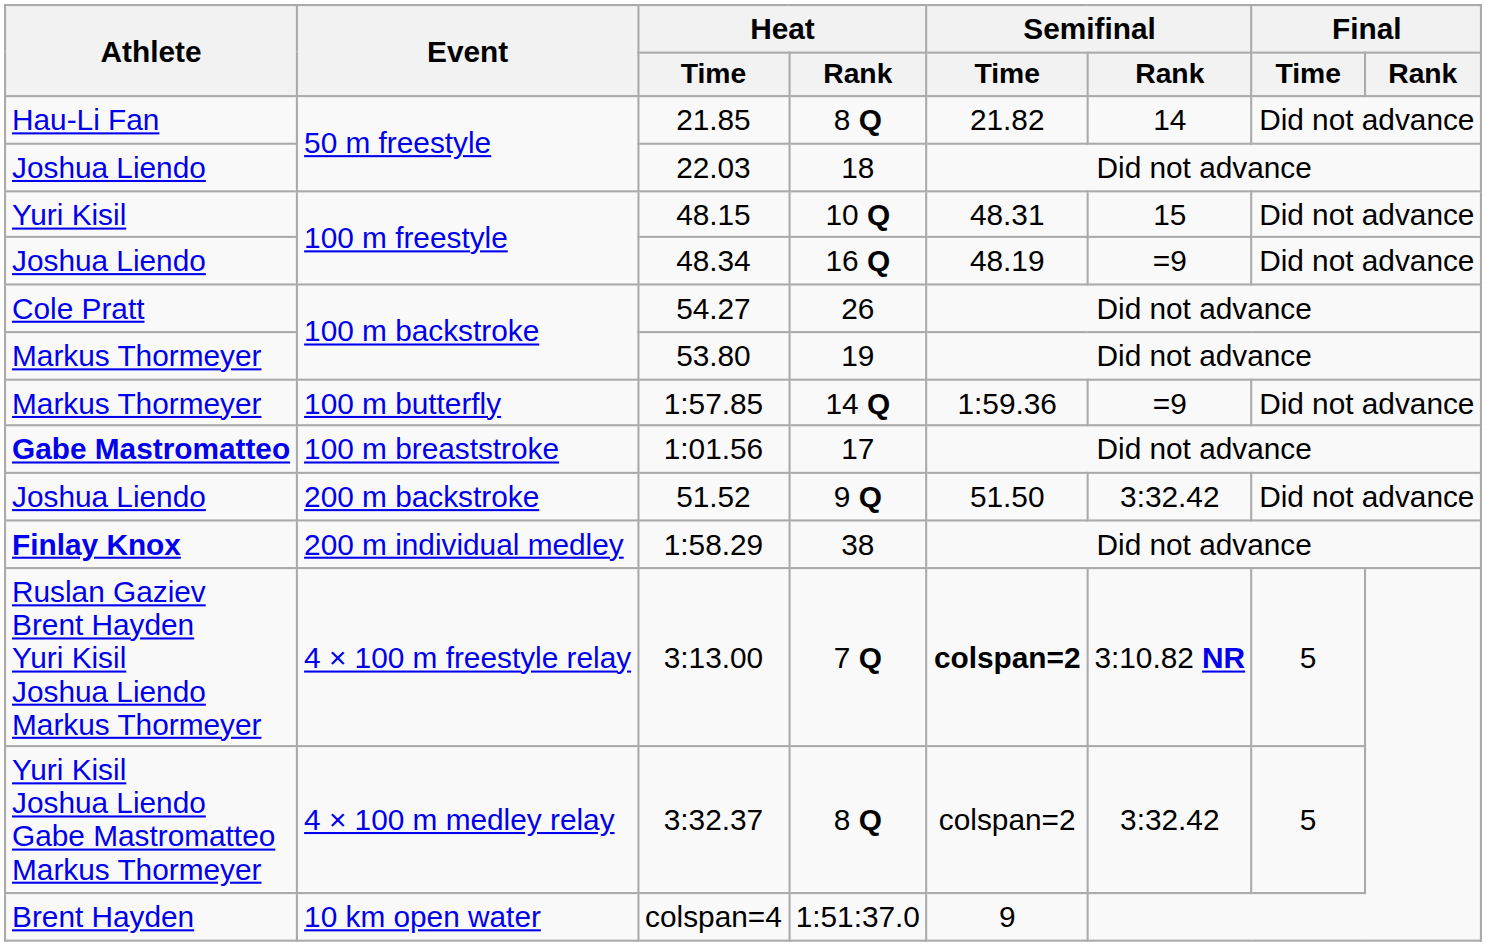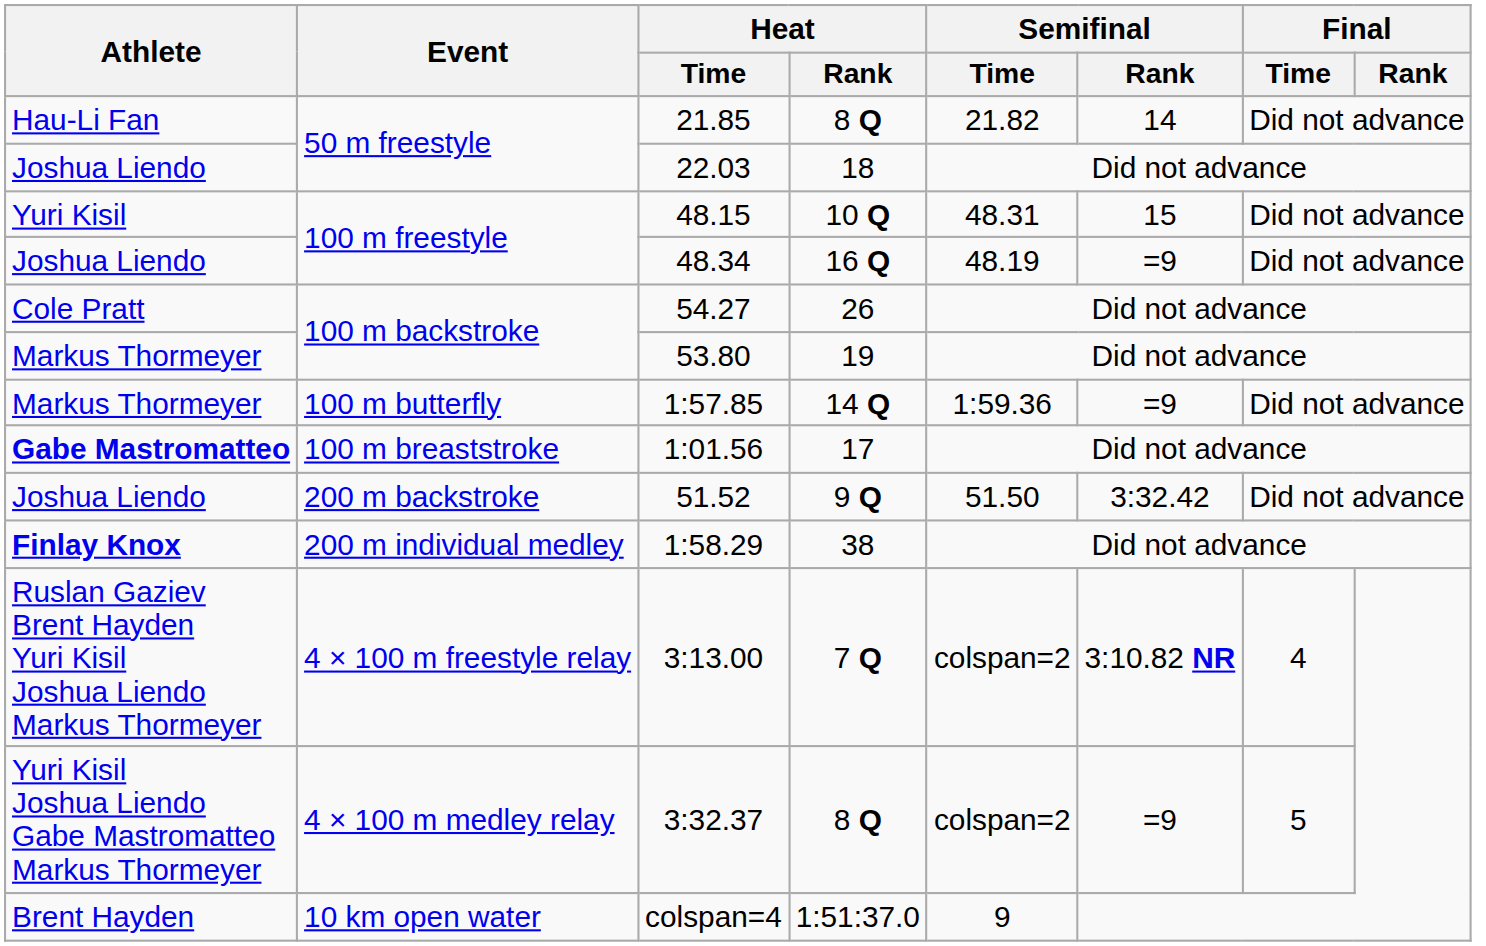(1007, 658) bold -> (1002, 658) normal
(1308, 658) 5 -> (1298, 658) 4
(1170, 821) 3:32.42 -> (1160, 821) =9
